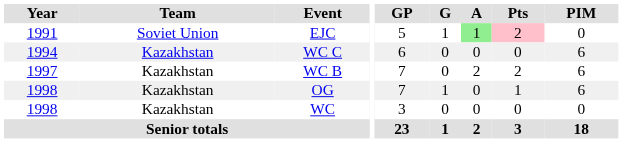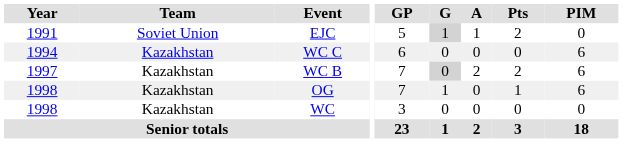(445, 32) no background -> (445, 32) lightgrey background
(477, 32) lightgreen background -> (477, 32) no background
(518, 32) pink background -> (518, 32) no background
(445, 71) no background -> (445, 71) lightgrey background
